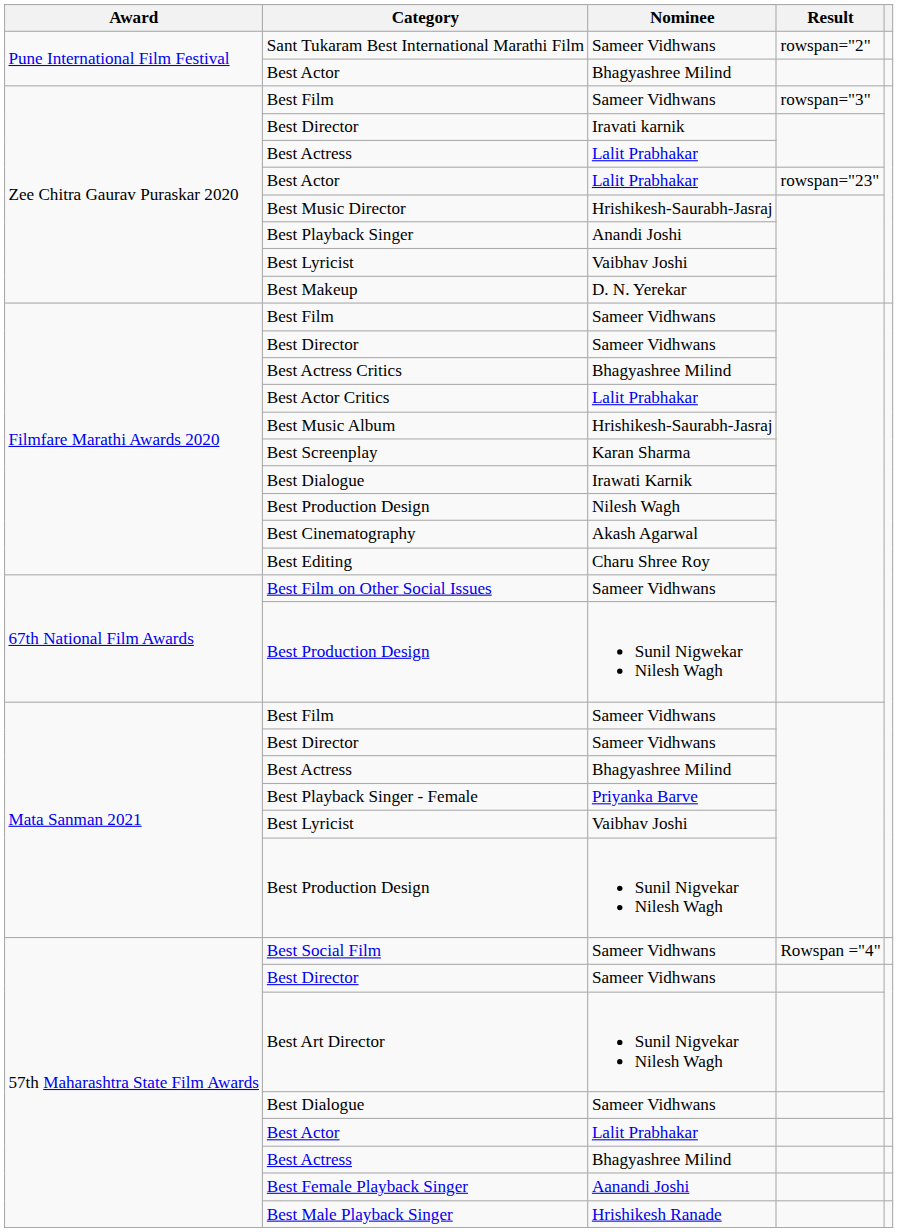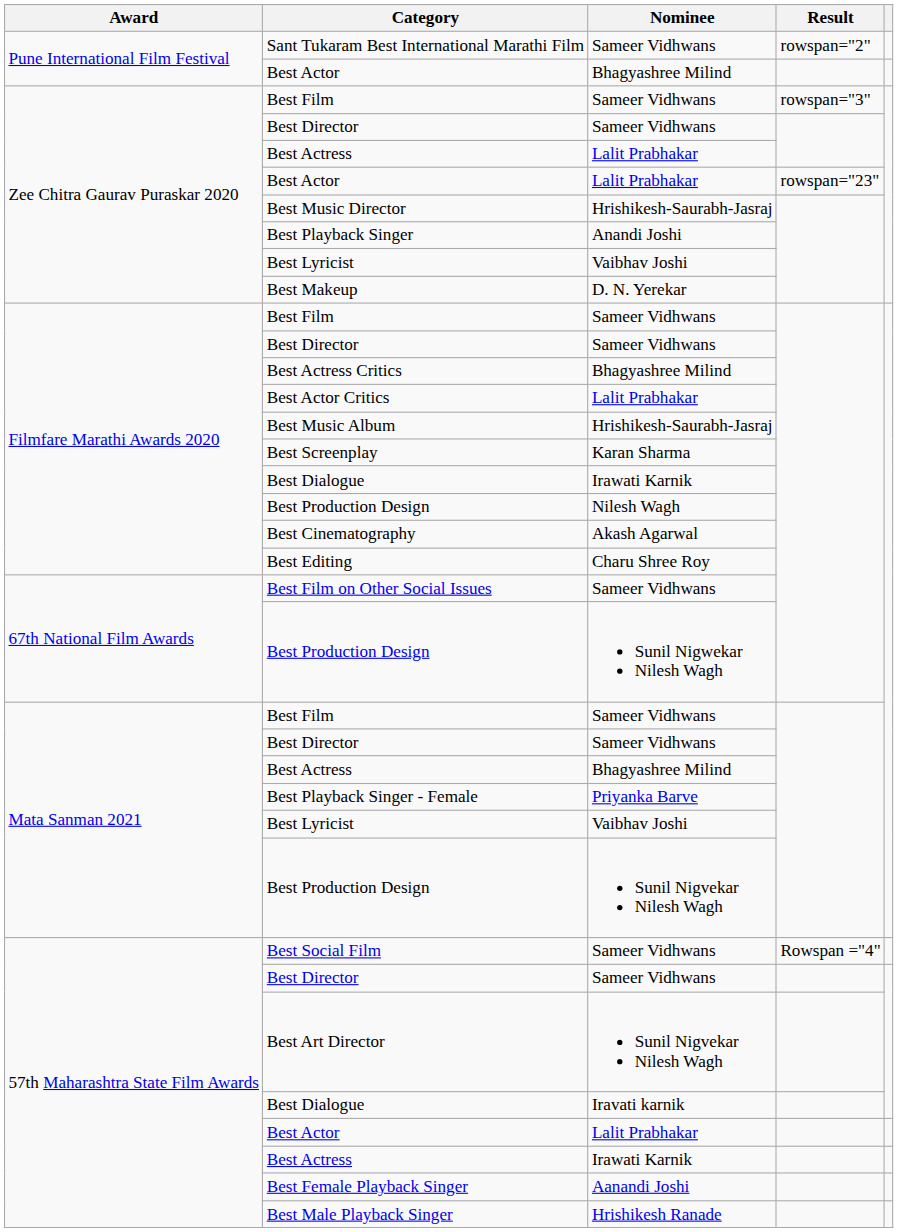(638, 126) Iravati karnik -> (654, 126) Sameer Vidhwans
(654, 1105) Sameer Vidhwans -> (638, 1105) Iravati karnik
(662, 1159) Bhagyashree Milind -> (642, 1159) Irawati Karnik
